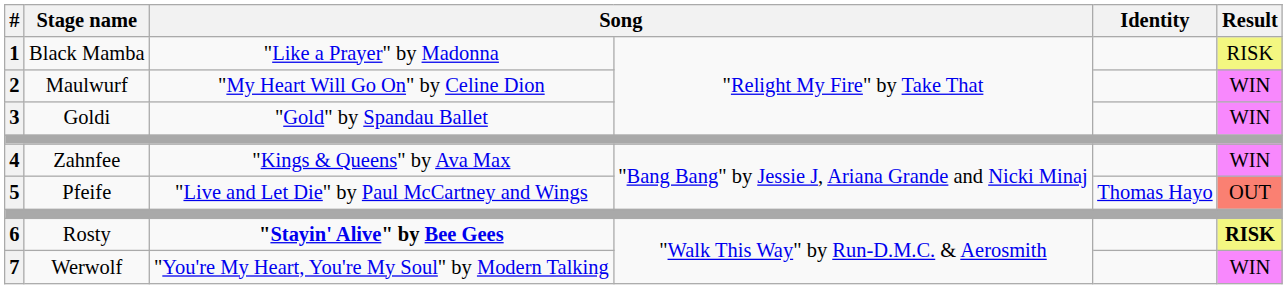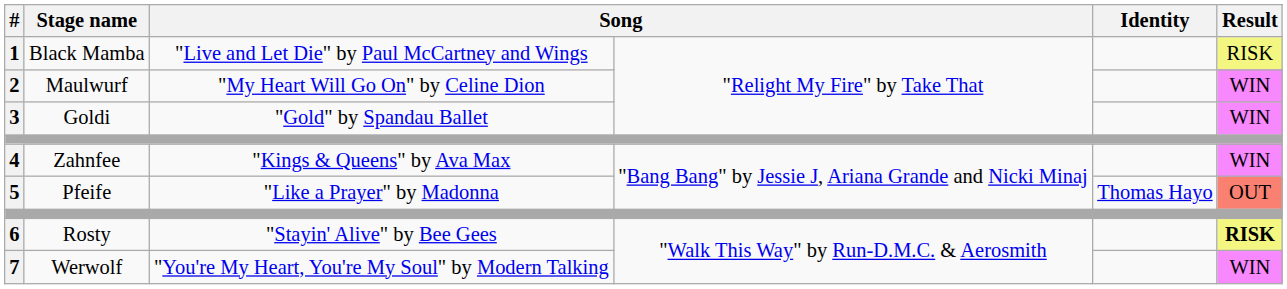(381, 53) "Like a Prayer" by Madonna -> (381, 53) "Live and Let Die" by Paul McCartney and Wings
(381, 192) "Live and Let Die" by Paul McCartney and Wings -> (381, 192) "Like a Prayer" by Madonna
(381, 234) bold -> (381, 234) normal
